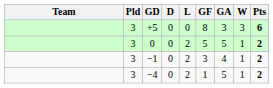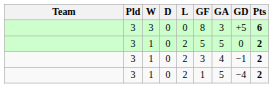columns swapped: (242, 12) <-> (152, 12)
